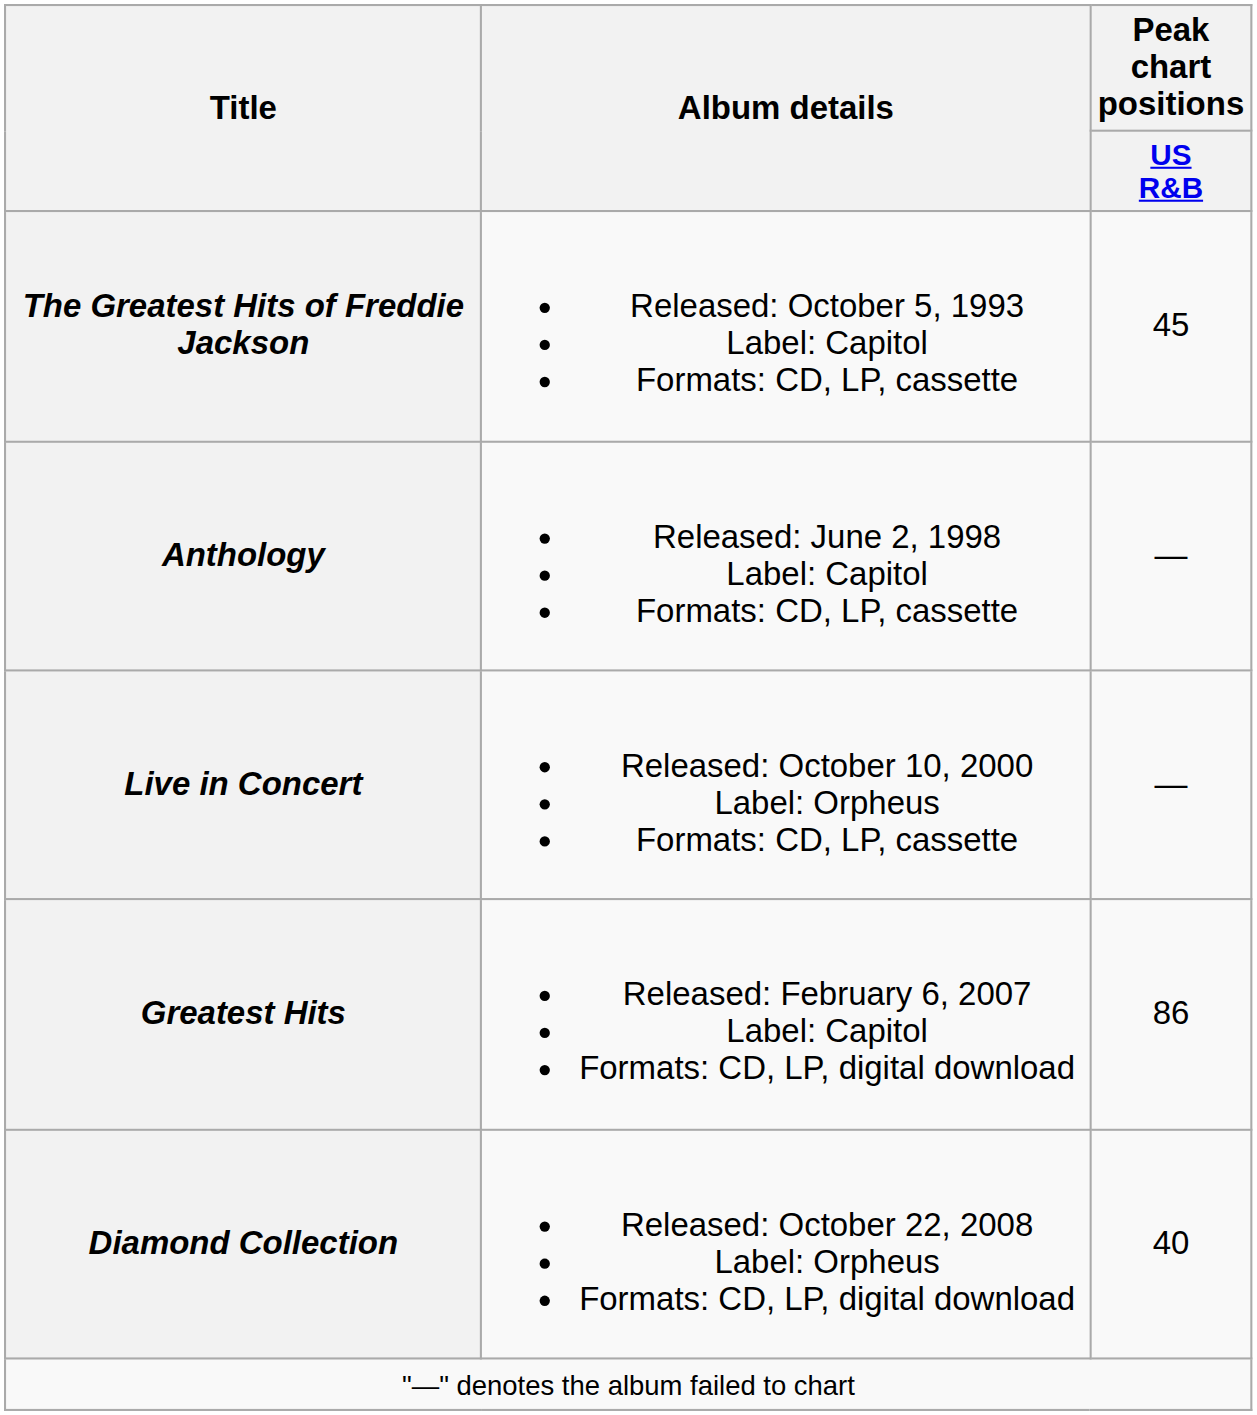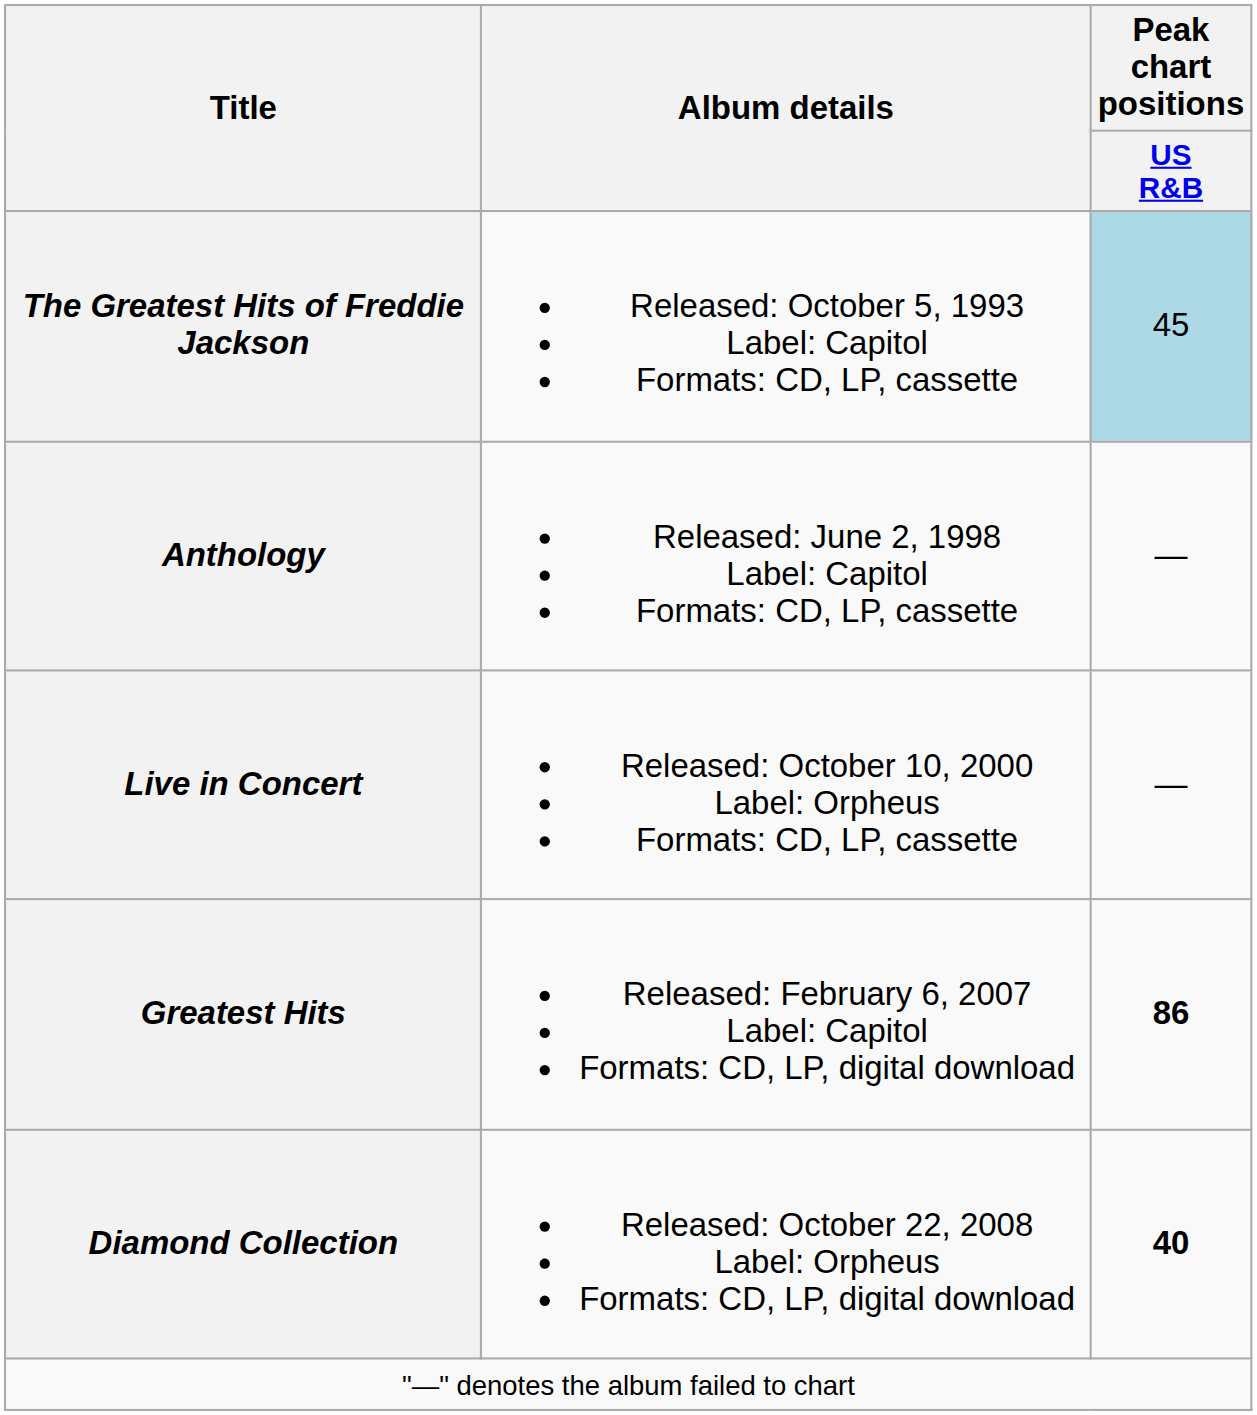(1171, 325) no background -> (1171, 325) lightblue background
(1171, 1013) normal -> (1171, 1013) bold
(1171, 1243) normal -> (1171, 1243) bold
